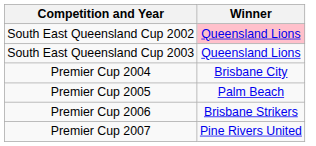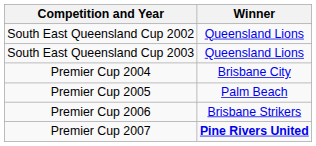(251, 33) pink background -> (254, 33) no background
(251, 131) normal -> (254, 131) bold
